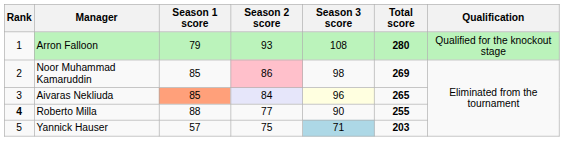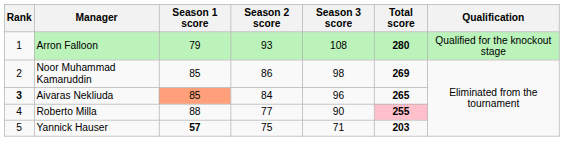(267, 73) pink background -> (267, 73) no background
(19, 95) normal -> (19, 95) bold
(267, 95) lavender background -> (267, 95) no background
(338, 95) lightyellow background -> (338, 95) no background
(19, 112) bold -> (19, 112) normal
(401, 112) no background -> (401, 112) pink background
(195, 128) normal -> (195, 128) bold
(338, 128) lightblue background -> (338, 128) no background
